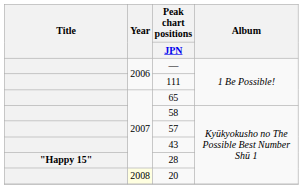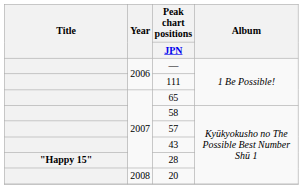(140, 176) lightyellow background -> (140, 176) no background
